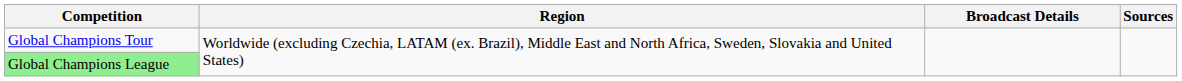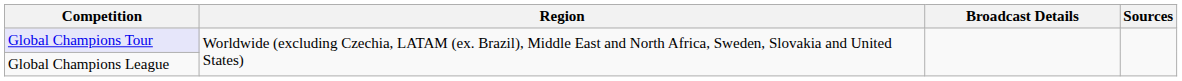(80, 40) no background -> (80, 40) lavender background
(89, 64) lightgreen background -> (89, 64) no background
